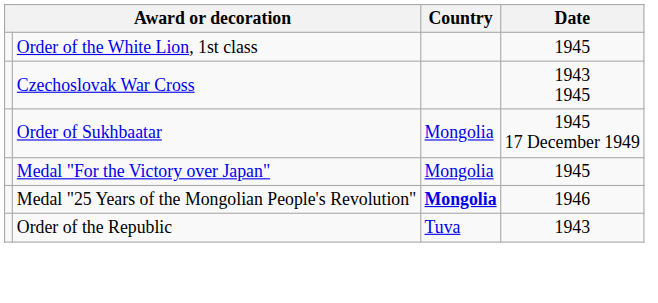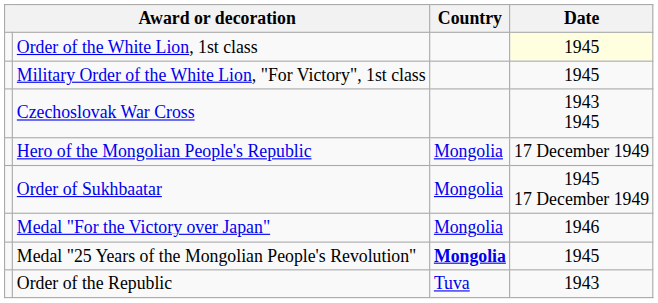(572, 46) no background -> (582, 46) lightyellow background
+ row: (221, 74)
+ row: (164, 151)
(572, 171) 1945 -> (582, 227) 1946
(572, 199) 1946 -> (582, 255) 1945
